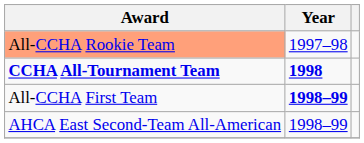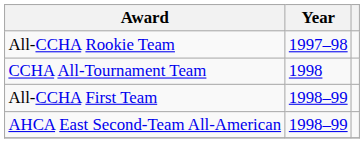(92, 44) lightsalmon background -> (92, 44) no background
(114, 71) bold -> (107, 71) normal
(306, 71) bold -> (306, 71) normal
(318, 97) bold -> (318, 97) normal
